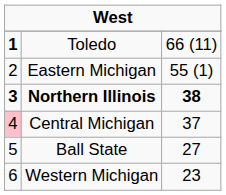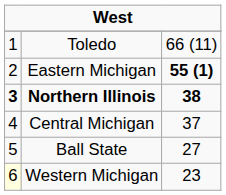(13, 44) bold -> (13, 44) normal
(192, 71) normal -> (192, 71) bold
(13, 123) pink background -> (13, 123) no background
(13, 176) no background -> (13, 176) lightyellow background
